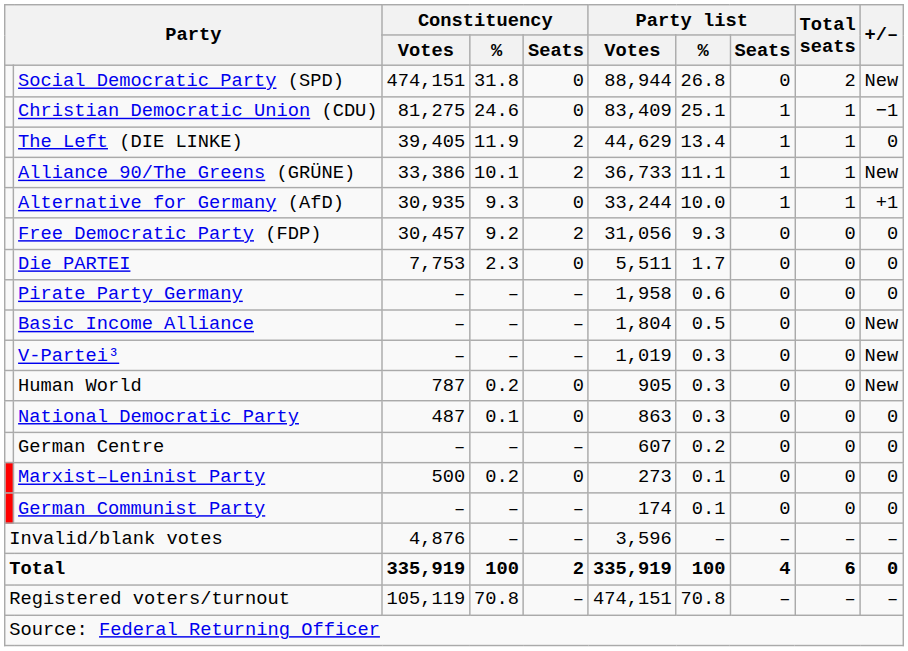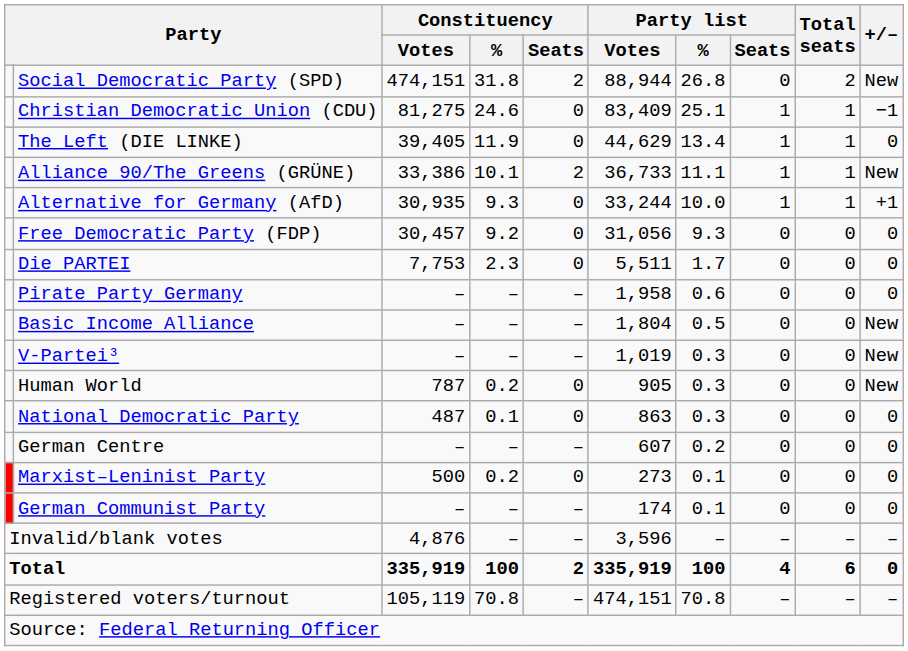(578, 81) 0 -> (578, 81) 2
(578, 142) 2 -> (578, 142) 0
(578, 234) 2 -> (578, 234) 0
